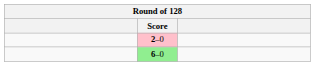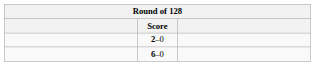(157, 40) pink background -> (157, 40) no background
(157, 54) lightgreen background -> (157, 54) no background
